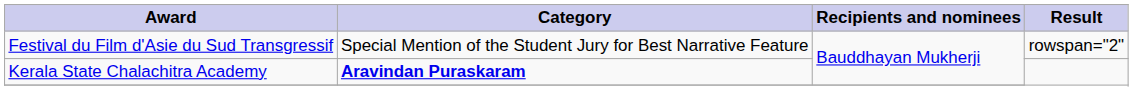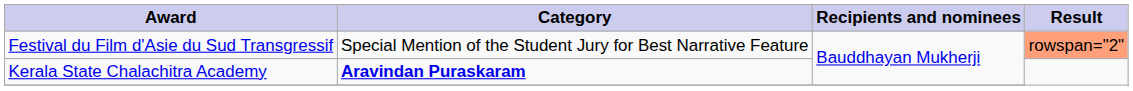(1076, 44) no background -> (1076, 44) lightsalmon background
